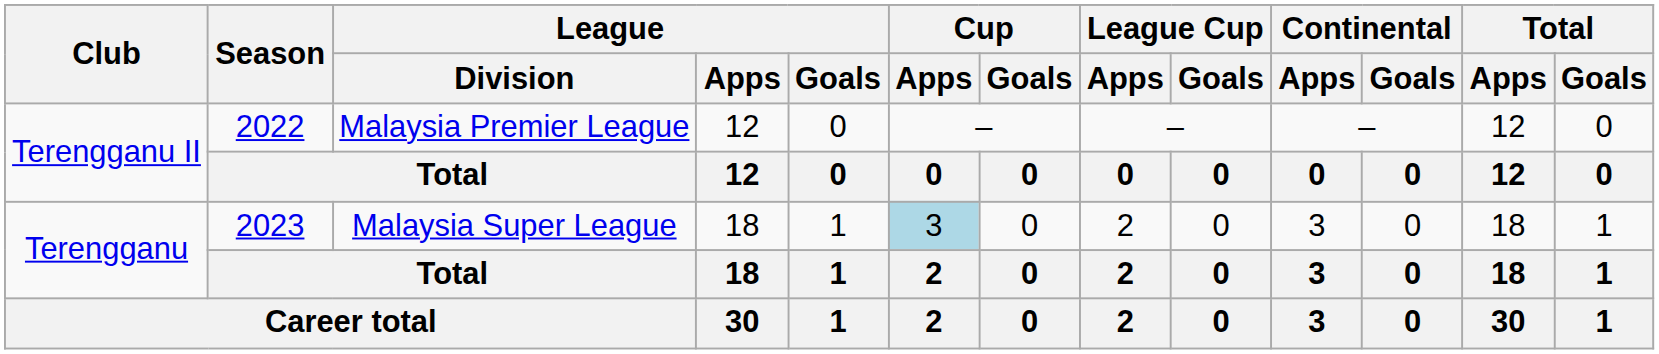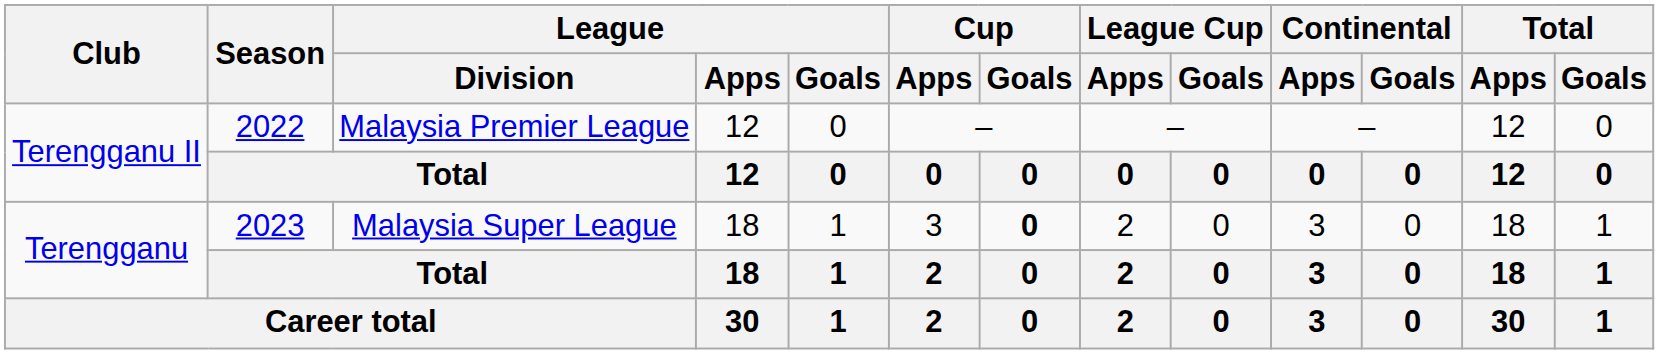(934, 224) lightblue background -> (934, 224) no background
(1029, 224) normal -> (1029, 224) bold
